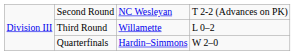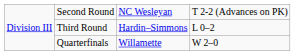(140, 27) Willamette -> (153, 27) Hardin–Simmons
(153, 43) Hardin–Simmons -> (140, 43) Willamette
